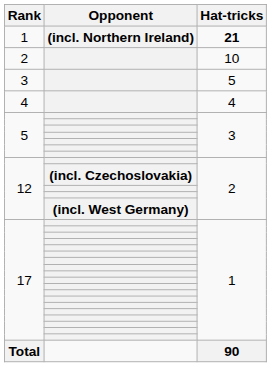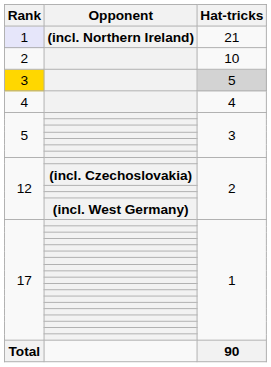(24, 37) no background -> (24, 37) lavender background
(232, 37) bold -> (232, 37) normal
(24, 80) no background -> (24, 80) gold background
(232, 80) no background -> (232, 80) lightgrey background
